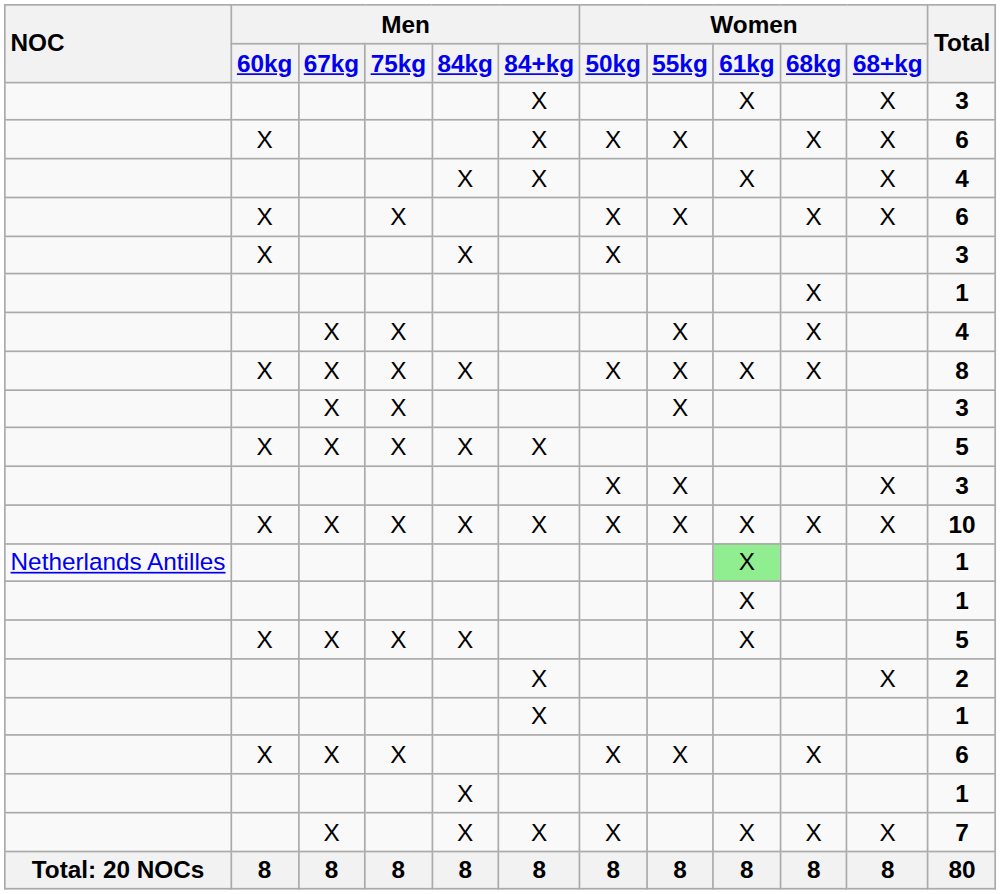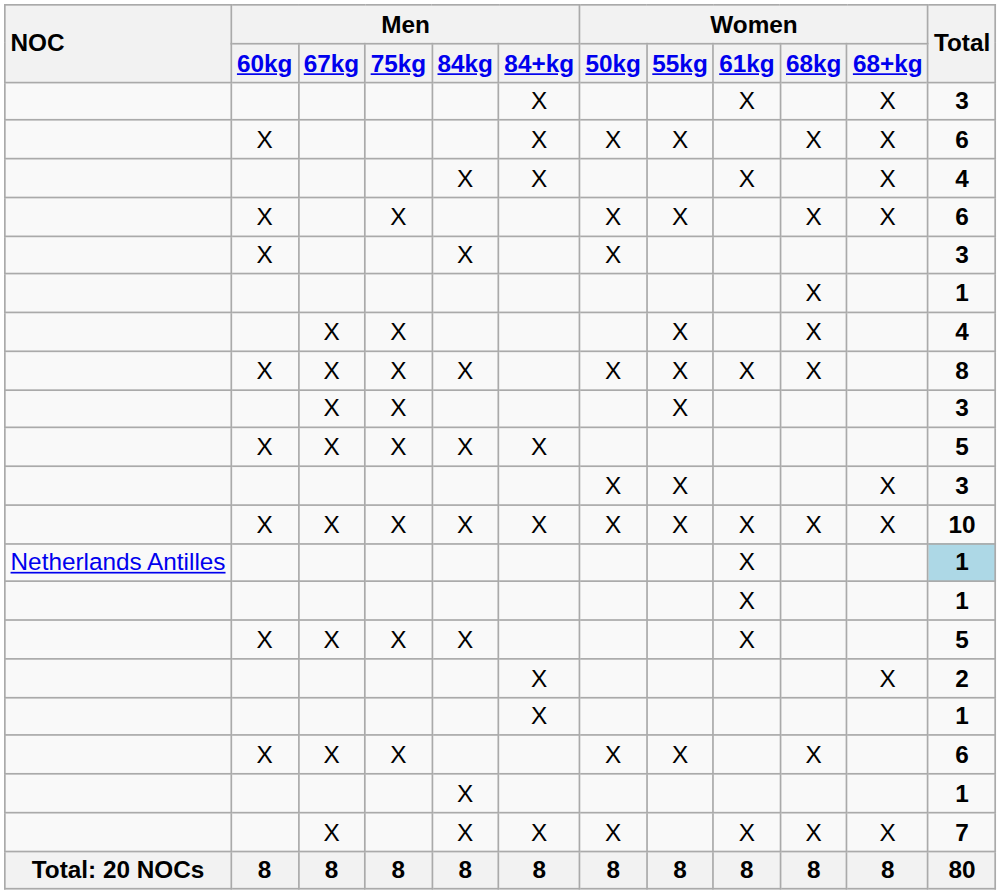(747, 563) lightgreen background -> (747, 563) no background
(962, 563) no background -> (962, 563) lightblue background
